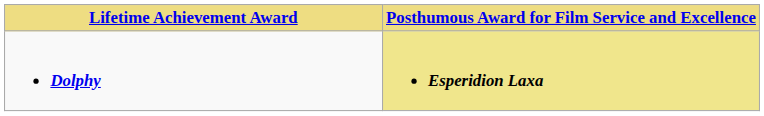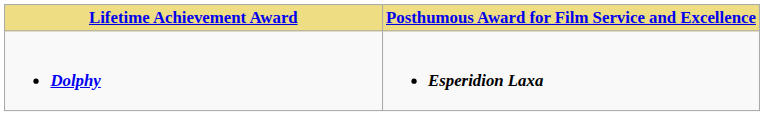(571, 80) khaki background -> (571, 80) no background
